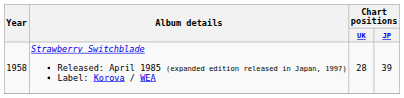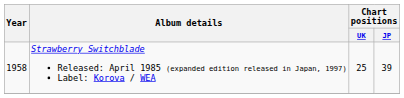(361, 68) 28 -> (361, 68) 25
